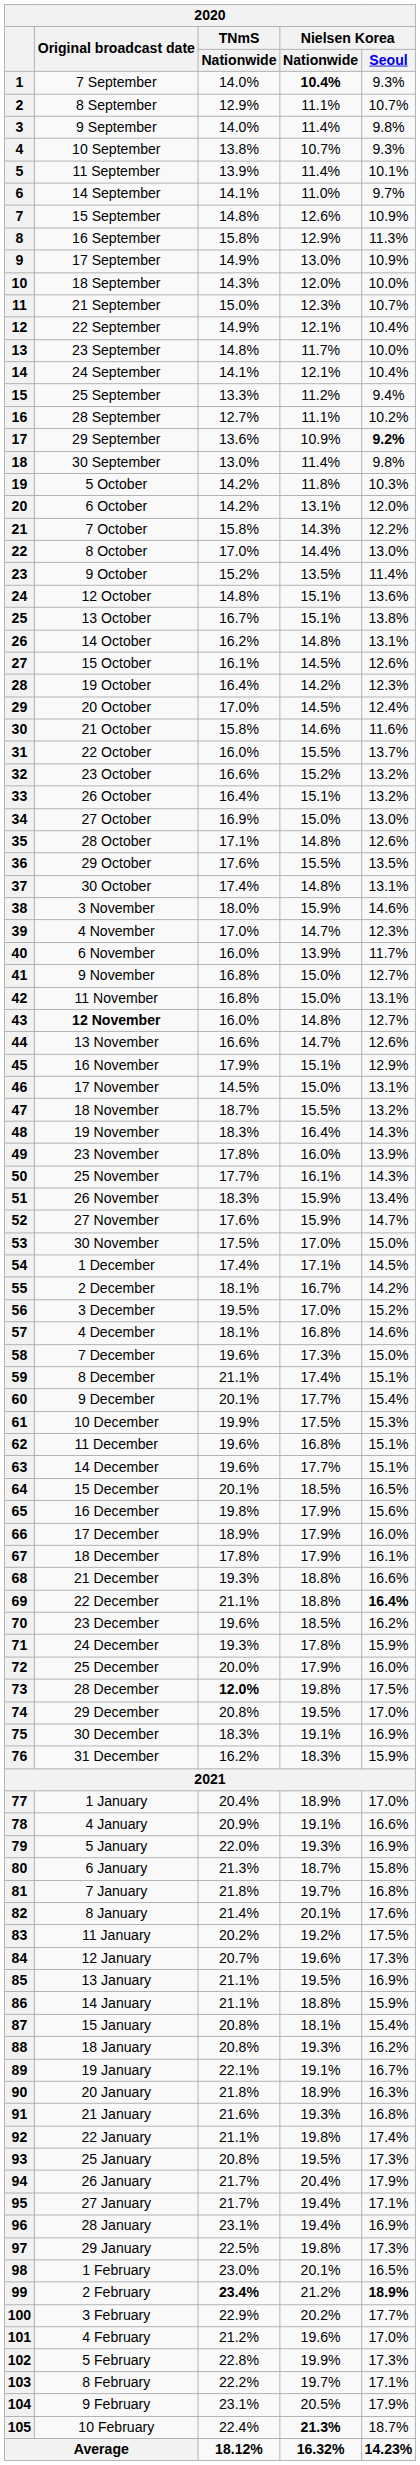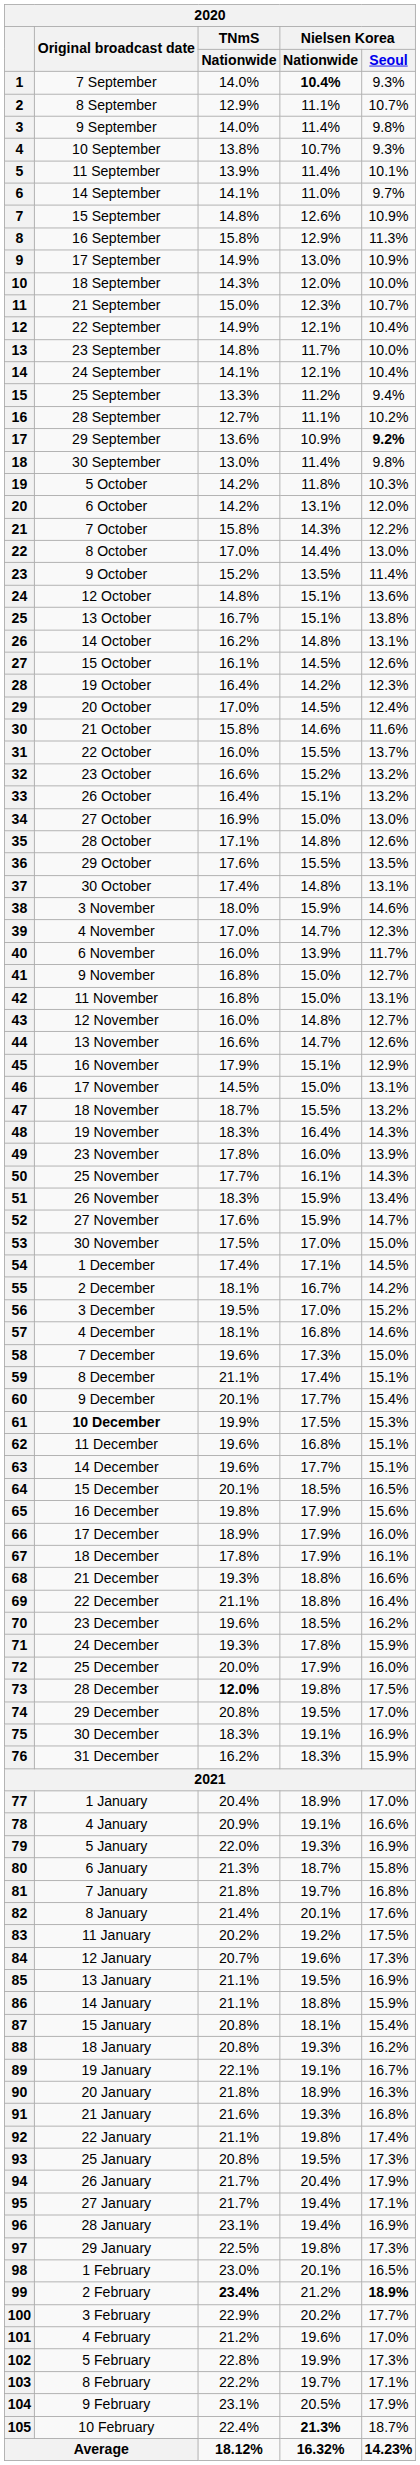(116, 1020) bold -> (116, 1020) normal
(116, 1422) normal -> (116, 1422) bold
(388, 1601) bold -> (388, 1601) normal
